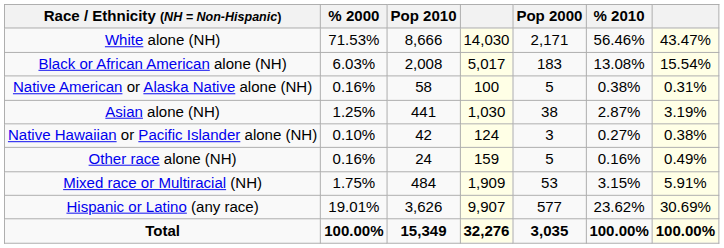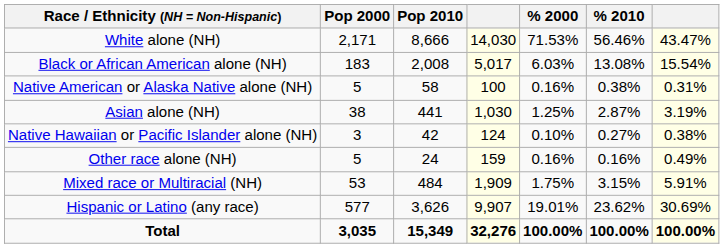columns swapped: (549, 16) <-> (354, 16)
